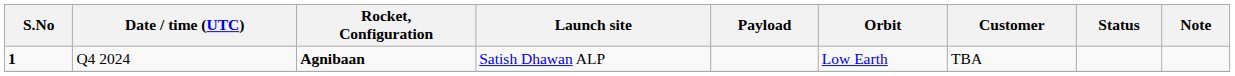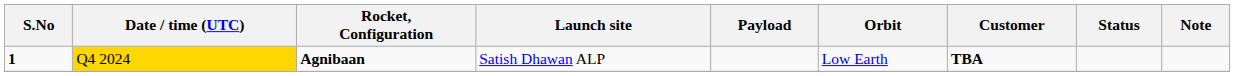(103, 58) no background -> (103, 58) gold background
(967, 58) normal -> (967, 58) bold
